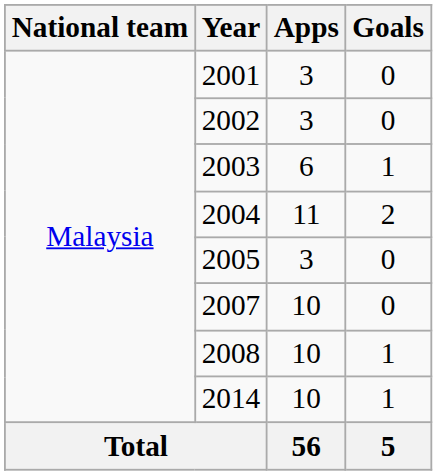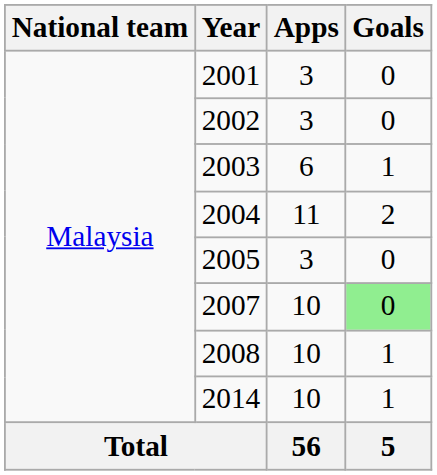(388, 306) no background -> (388, 306) lightgreen background
